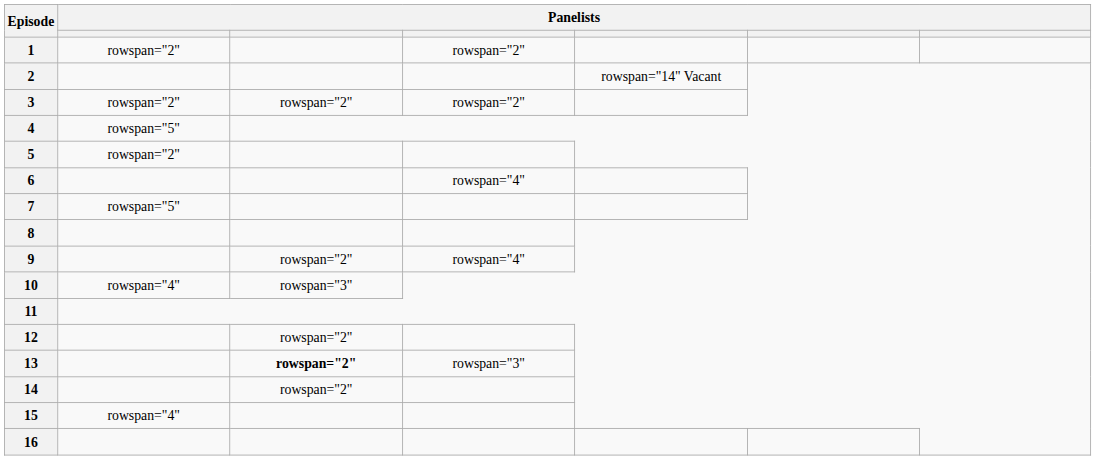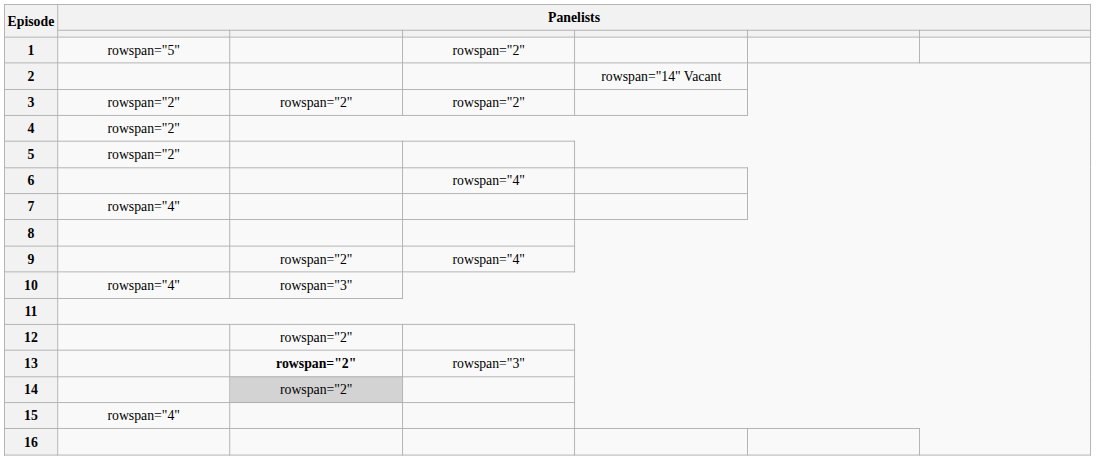(144, 50) rowspan="2" -> (144, 50) rowspan="5"
(144, 128) rowspan="5" -> (144, 128) rowspan="2"
(144, 207) rowspan="5" -> (144, 207) rowspan="4"
(316, 390) no background -> (316, 390) lightgrey background
